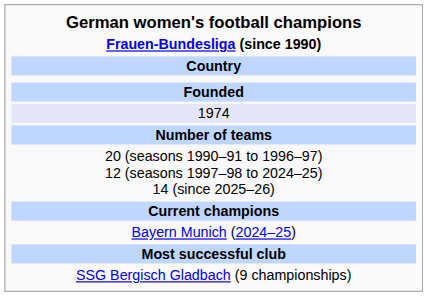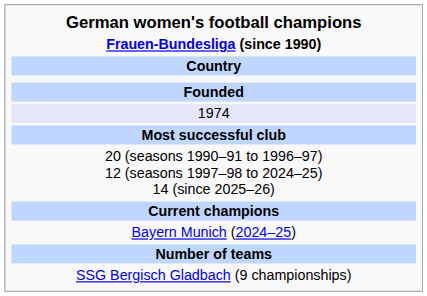(214, 135) Number of teams -> (214, 135) Most successful club
(214, 254) Most successful club -> (214, 254) Number of teams
